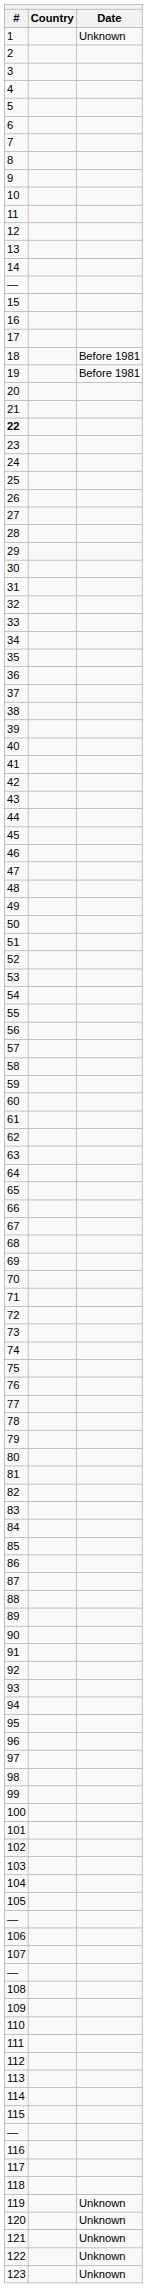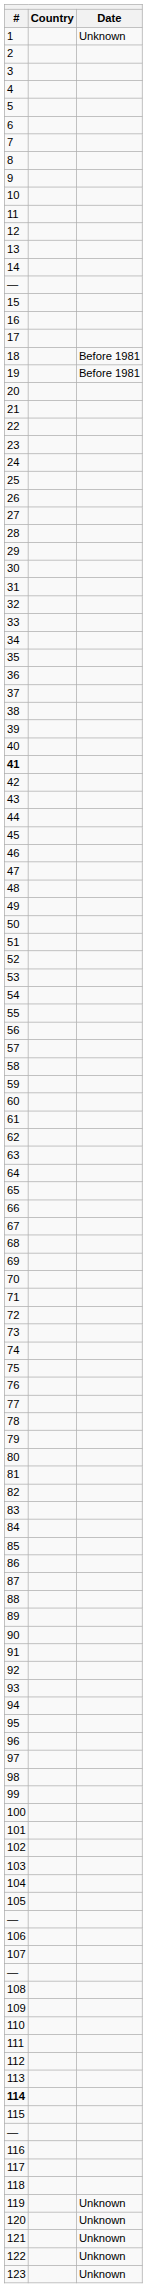(13, 427) bold -> (13, 427) normal
(13, 764) normal -> (13, 764) bold
(16, 2096) normal -> (16, 2096) bold
